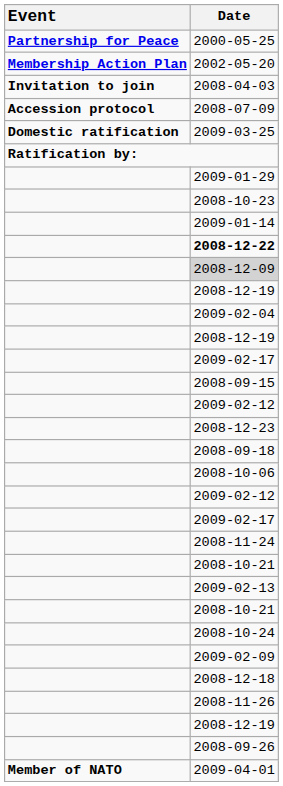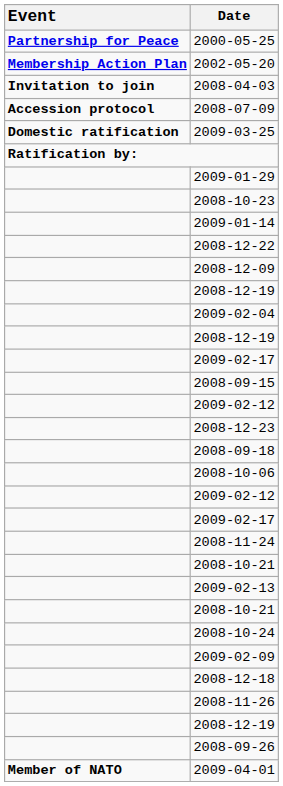(234, 246) bold -> (234, 246) normal
(234, 269) lightgrey background -> (234, 269) no background
